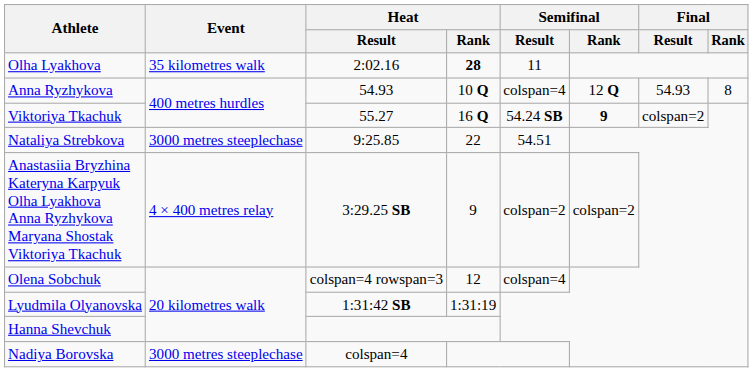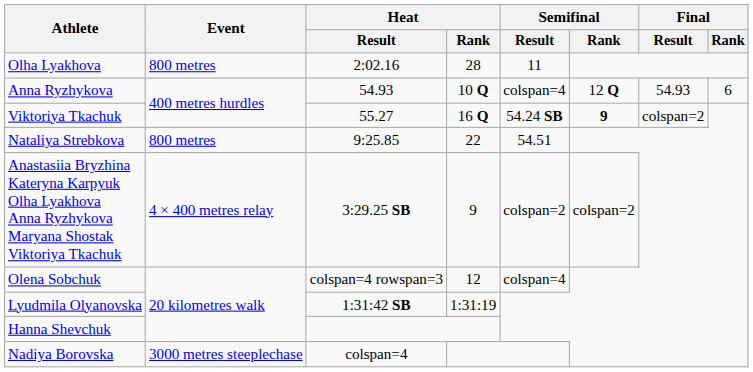(207, 65) 35 kilometres walk -> (182, 65) 800 metres
(473, 65) bold -> (473, 65) normal
(728, 90) 8 -> (728, 90) 6
(226, 140) 3000 metres steeplechase -> (182, 140) 800 metres
